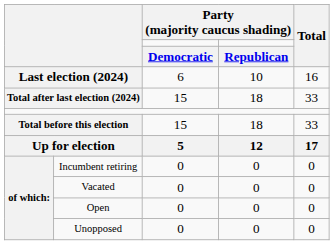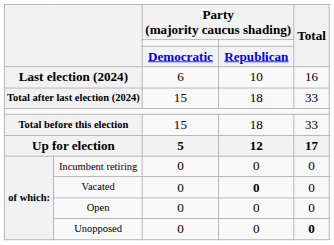(256, 187) normal -> (256, 187) bold
(311, 229) normal -> (311, 229) bold
